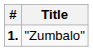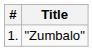(13, 35) bold -> (13, 35) normal
